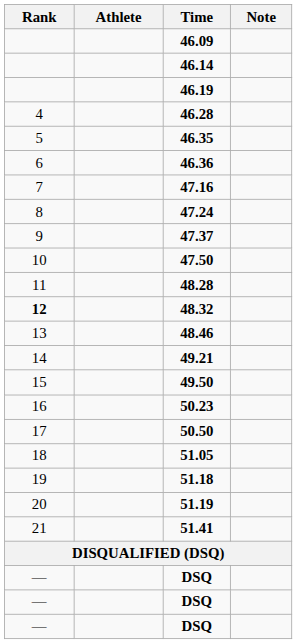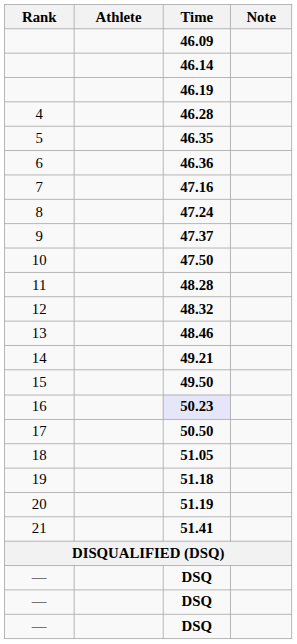(39, 308) bold -> (39, 308) normal
(197, 406) no background -> (197, 406) lavender background
